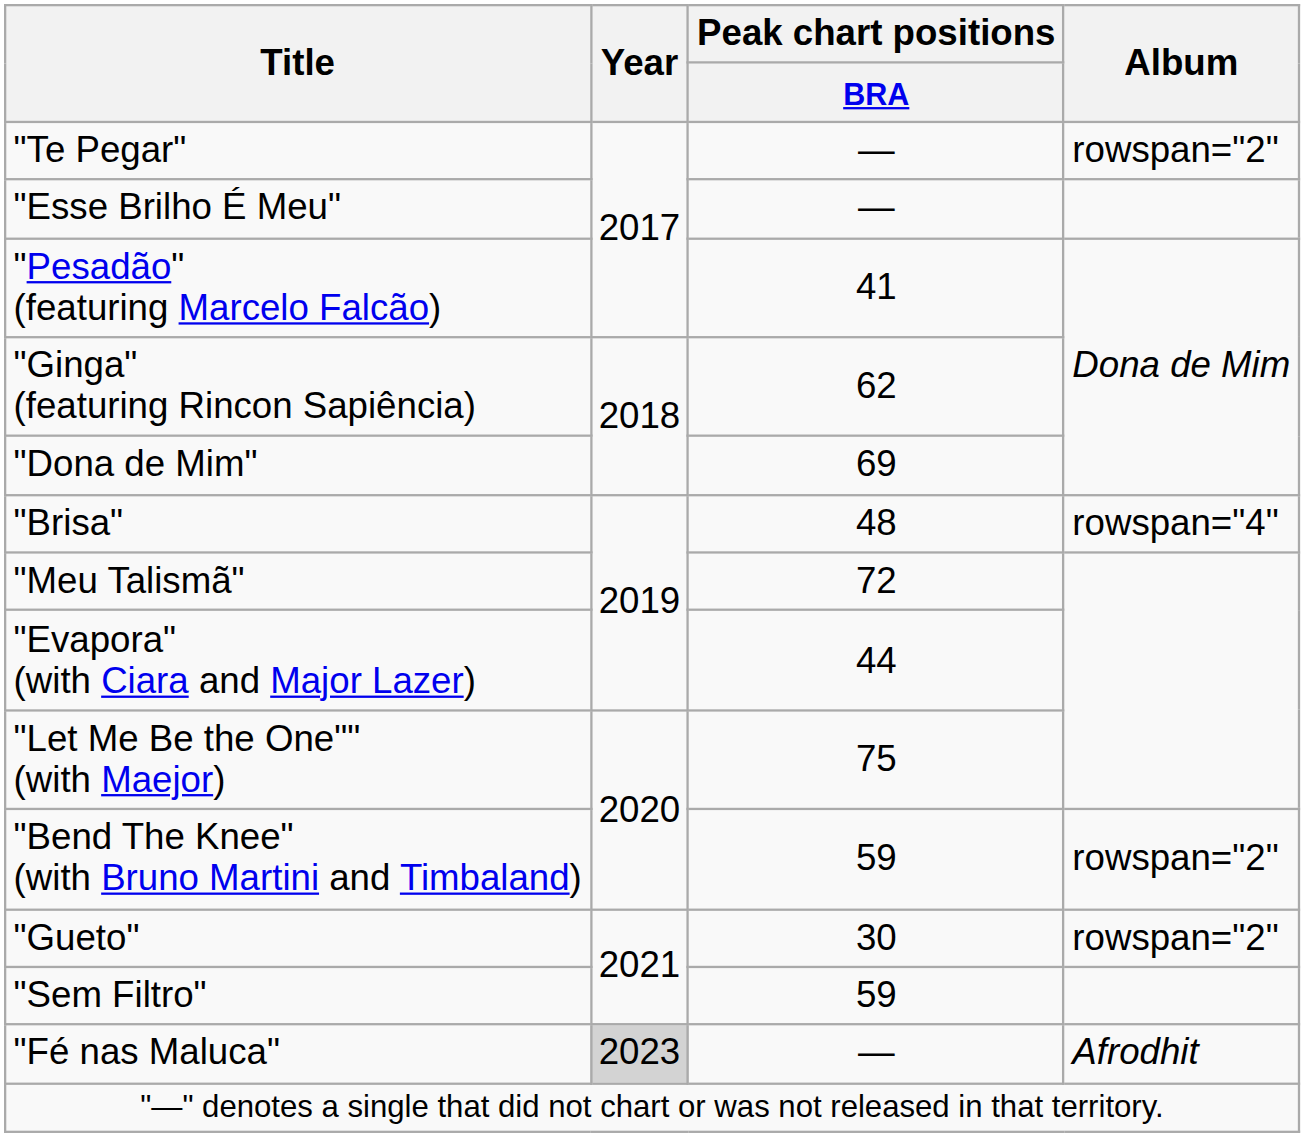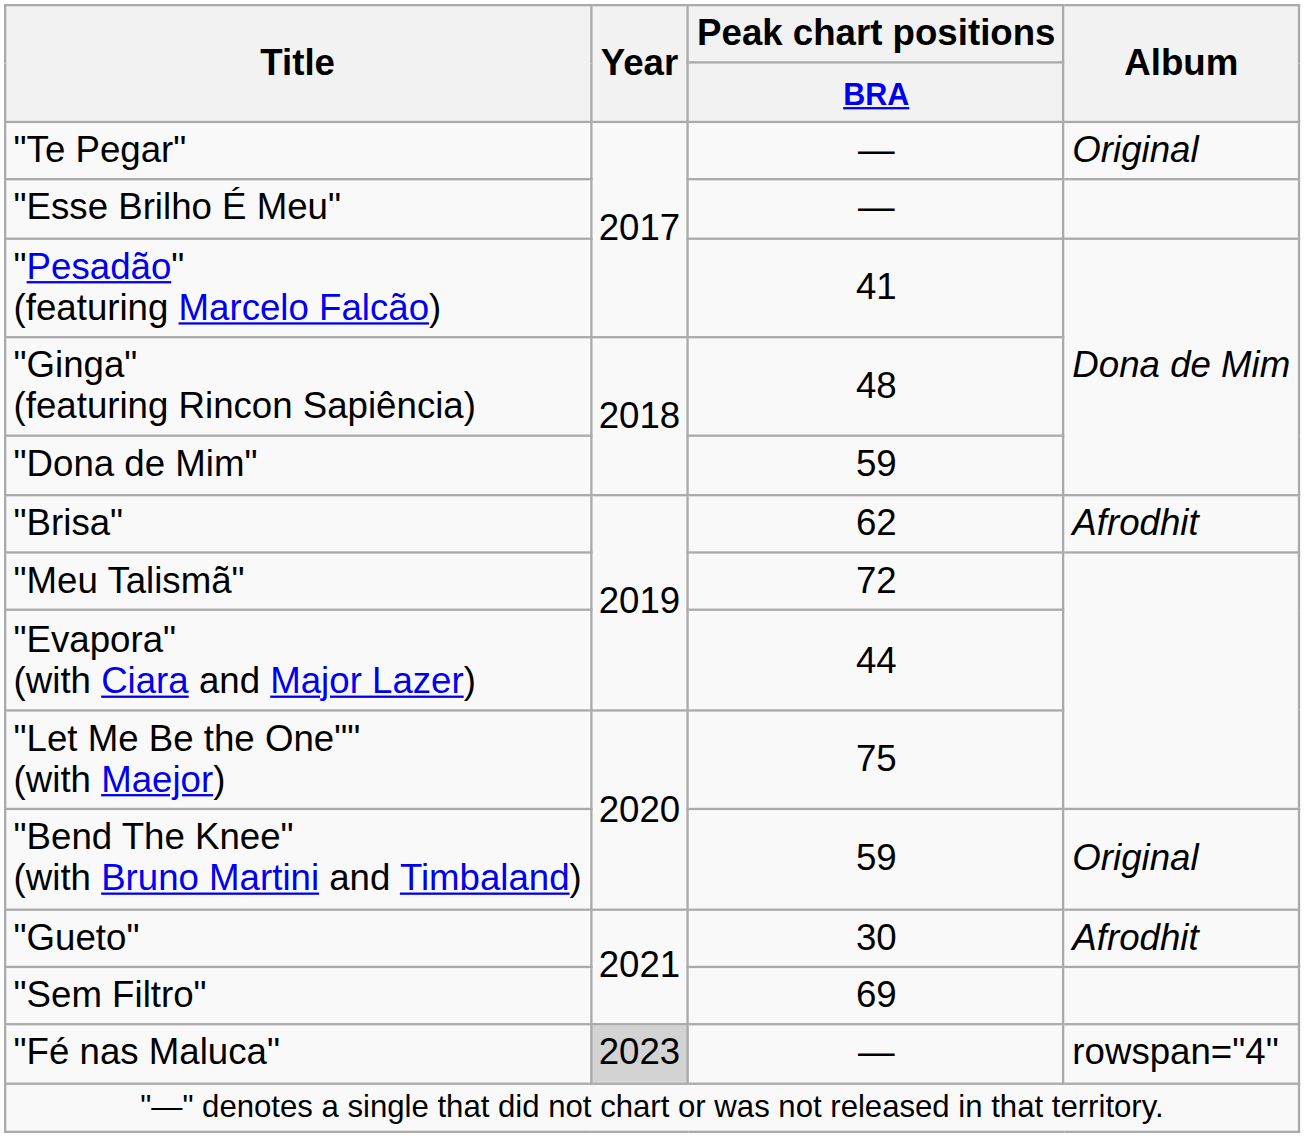(1175, 149) rowspan="2" -> (1135, 149) Original
(876, 385) 62 -> (876, 385) 48
(876, 464) 69 -> (876, 464) 59
(876, 522) 48 -> (876, 522) 62
(1175, 522) rowspan="4" -> (1135, 522) Afrodhit
(1175, 858) rowspan="2" -> (1135, 858) Original
(1175, 936) rowspan="2" -> (1135, 936) Afrodhit
(876, 995) 59 -> (876, 995) 69
(1135, 1053) Afrodhit -> (1175, 1053) rowspan="4"
